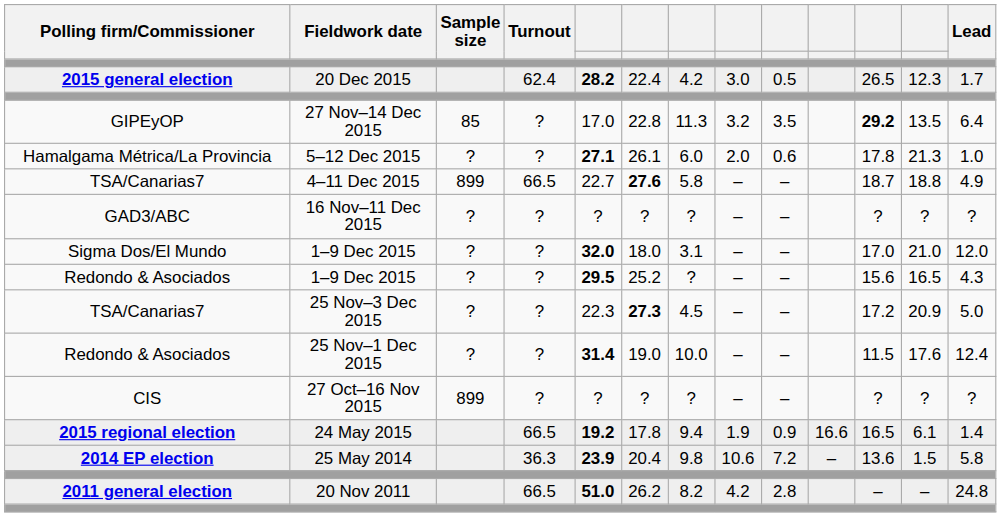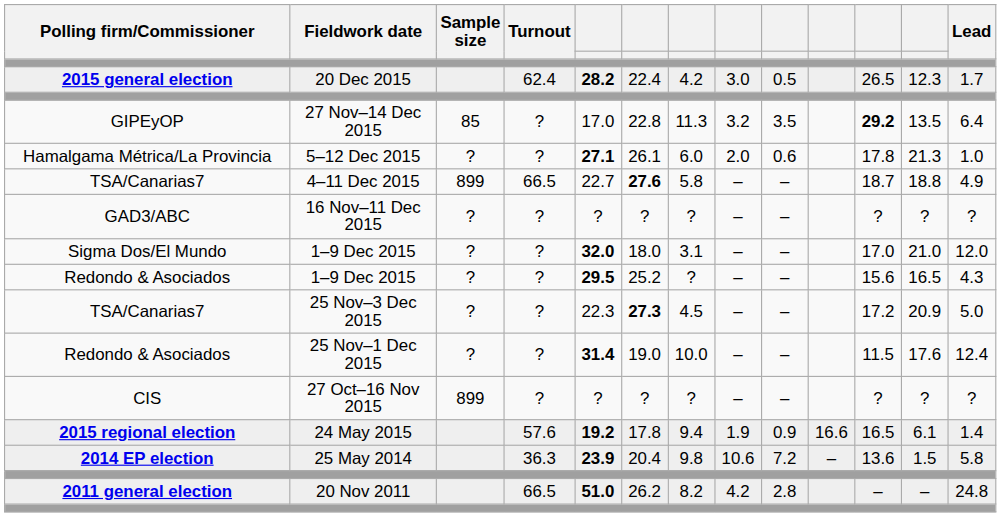(539, 432) 66.5 -> (539, 432) 57.6
